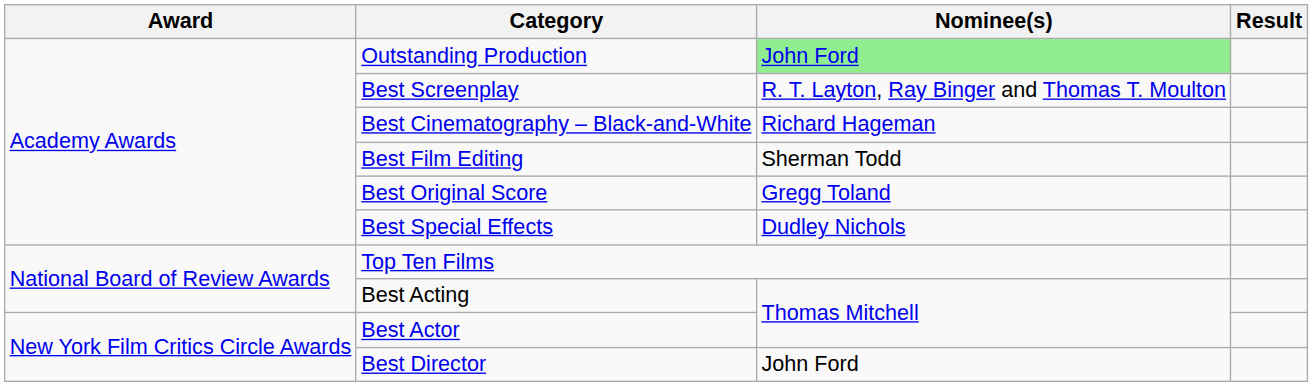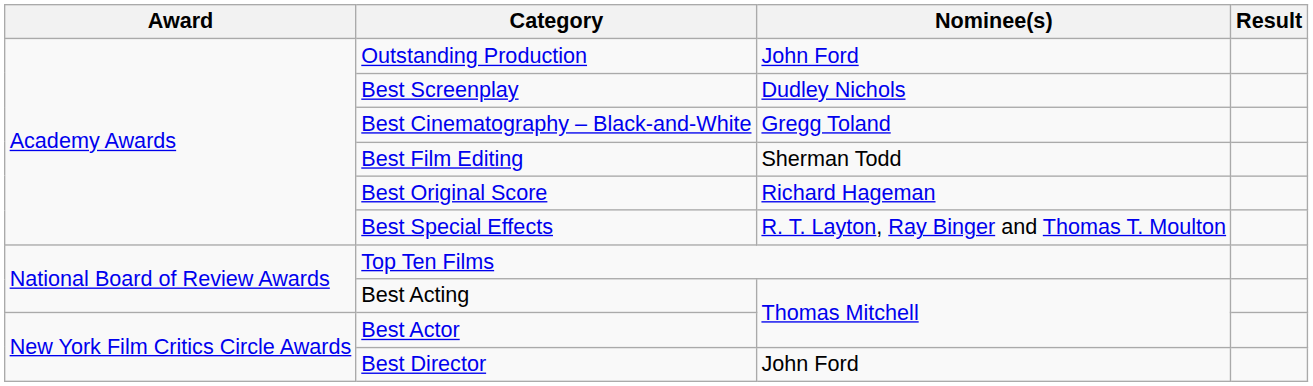(810, 55) lightgreen background -> (810, 55) no background
(994, 90) R. T. Layton, Ray Binger and Thomas T. Moulton -> (833, 90) Dudley Nichols
(848, 124) Richard Hageman -> (826, 124) Gregg Toland
(826, 192) Gregg Toland -> (848, 192) Richard Hageman
(833, 227) Dudley Nichols -> (994, 227) R. T. Layton, Ray Binger and Thomas T. Moulton
